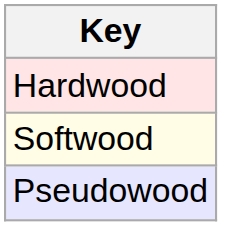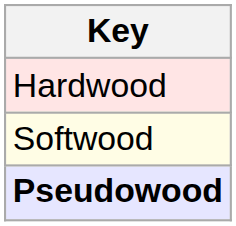(110, 191) normal -> (118, 191) bold
